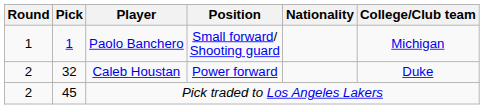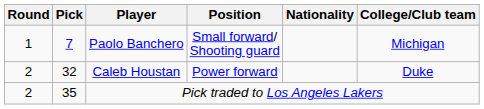(69, 43) 1 -> (69, 43) 7
(69, 93) 45 -> (69, 93) 35
